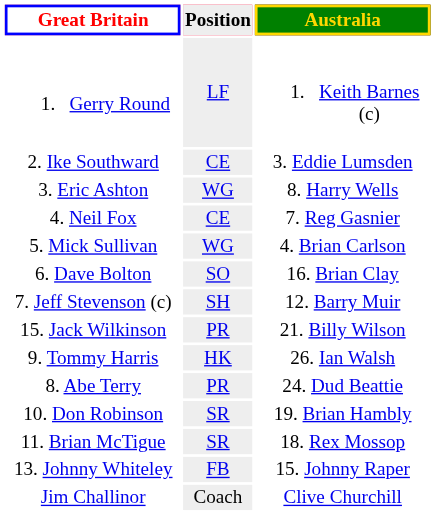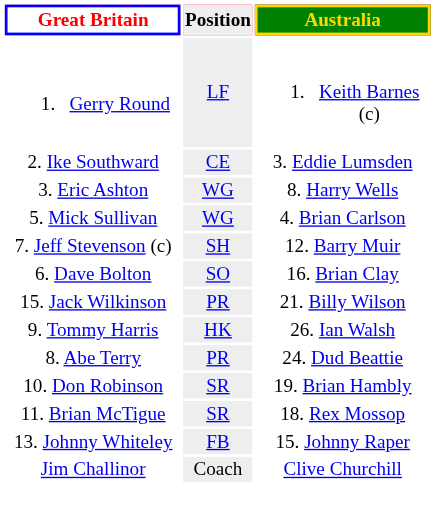- row: (93, 217)
rows swapped: (93, 273) <-> (93, 301)
